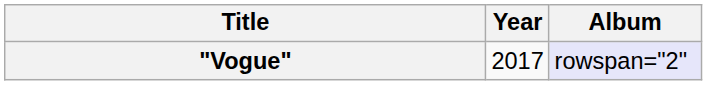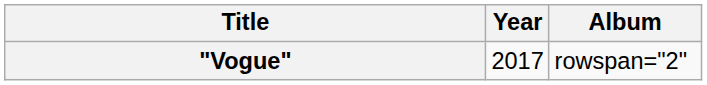(621, 60) lavender background -> (621, 60) no background
